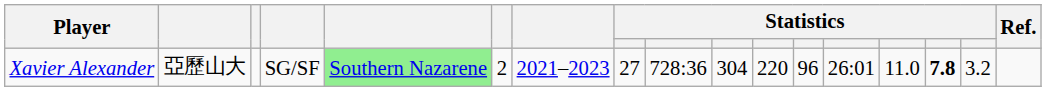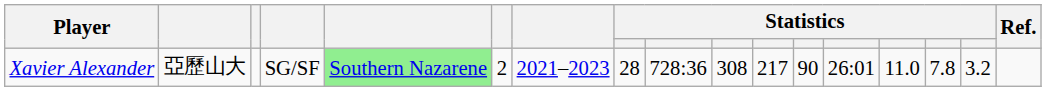(629, 67) 27 -> (629, 67) 28
(732, 67) 304 -> (732, 67) 308
(773, 67) 220 -> (773, 67) 217
(808, 67) 96 -> (808, 67) 90
(942, 67) bold -> (942, 67) normal
